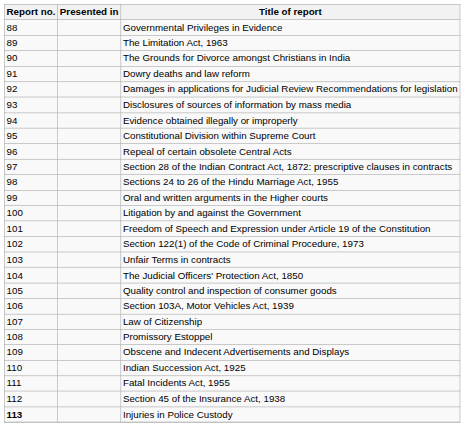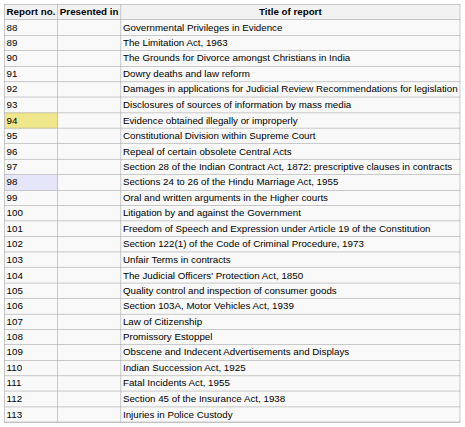(12, 120) no background -> (12, 120) khaki background
(12, 182) no background -> (12, 182) lavender background
(14, 414) bold -> (14, 414) normal
